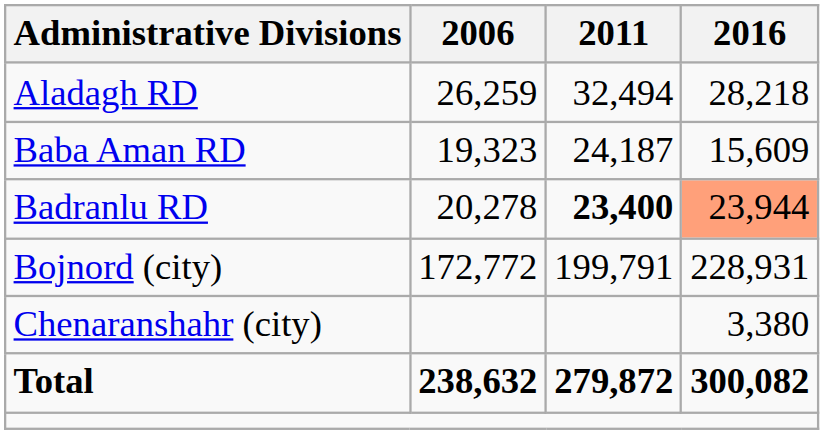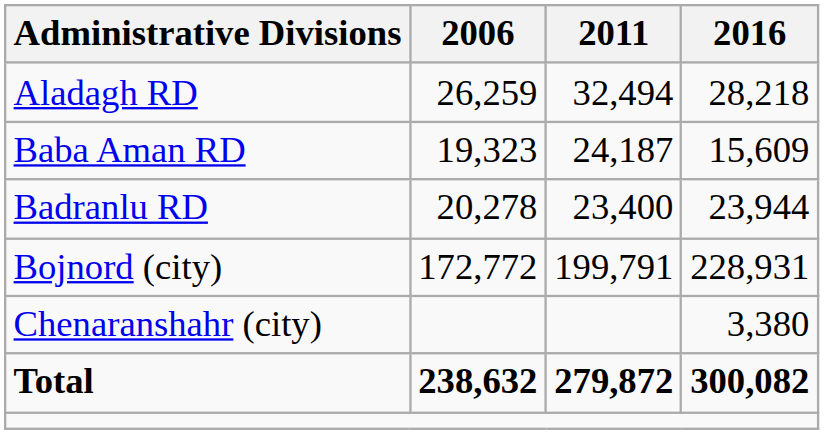(623, 207) bold -> (623, 207) normal
(759, 207) lightsalmon background -> (759, 207) no background
